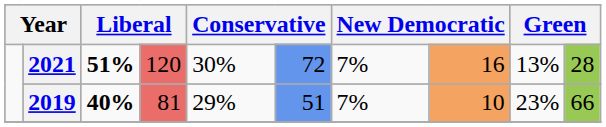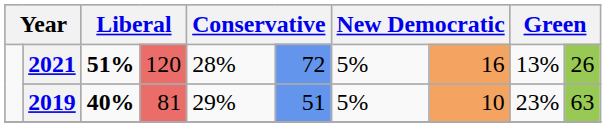(214, 63) 30% -> (214, 63) 28%
(352, 63) 7% -> (352, 63) 5%
(582, 63) 28 -> (582, 63) 26
(352, 102) 7% -> (352, 102) 5%
(582, 102) 66 -> (582, 102) 63
